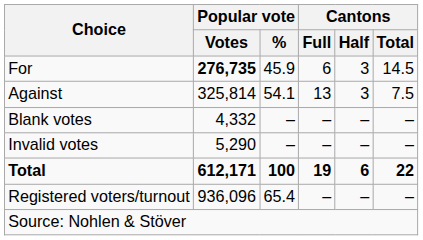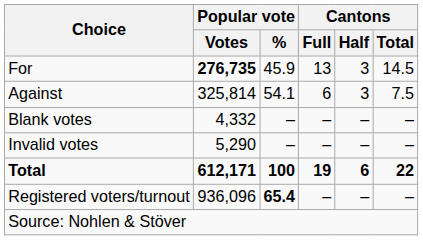(327, 68) 6 -> (322, 68) 13
(322, 94) 13 -> (327, 94) 6
(279, 196) normal -> (279, 196) bold
